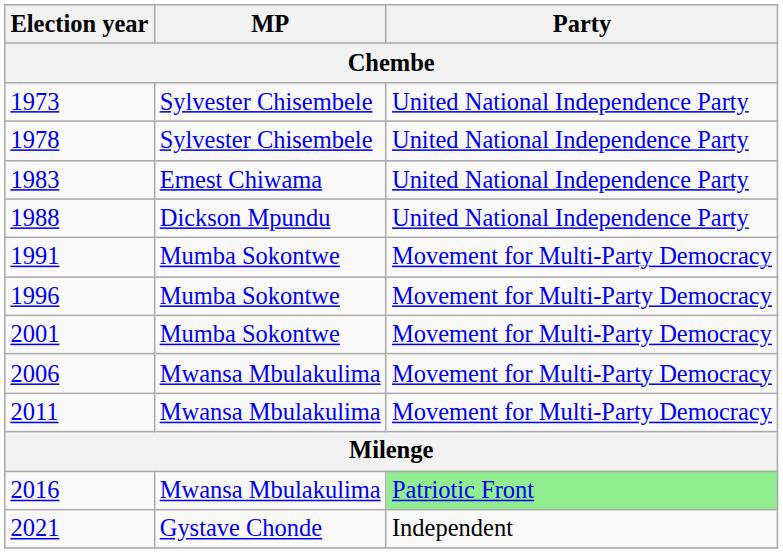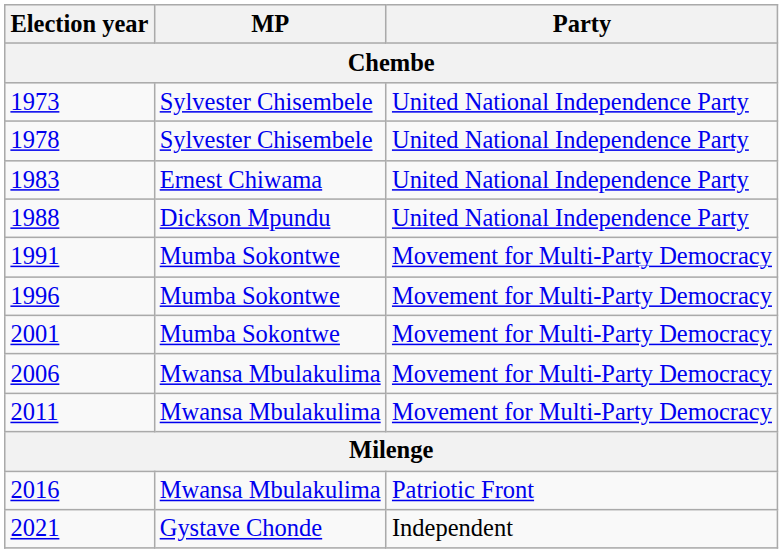(463, 489) lightgreen background -> (463, 489) no background
